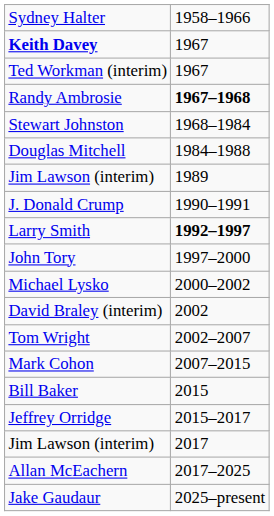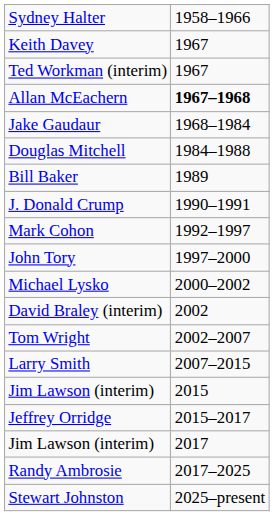(53, 44) bold -> (51, 44) normal
(65, 97) Randy Ambrosie -> (68, 97) Allan McEachern
(66, 124) Stewart Johnston -> (54, 124) Jake Gaudaur
(81, 177) Jim Lawson (interim) -> (43, 177) Bill Baker
(49, 230) Larry Smith -> (51, 230) Mark Cohon
(213, 230) bold -> (213, 230) normal
(51, 364) Mark Cohon -> (49, 364) Larry Smith
(43, 390) Bill Baker -> (81, 390) Jim Lawson (interim)
(68, 470) Allan McEachern -> (65, 470) Randy Ambrosie
(54, 497) Jake Gaudaur -> (66, 497) Stewart Johnston
